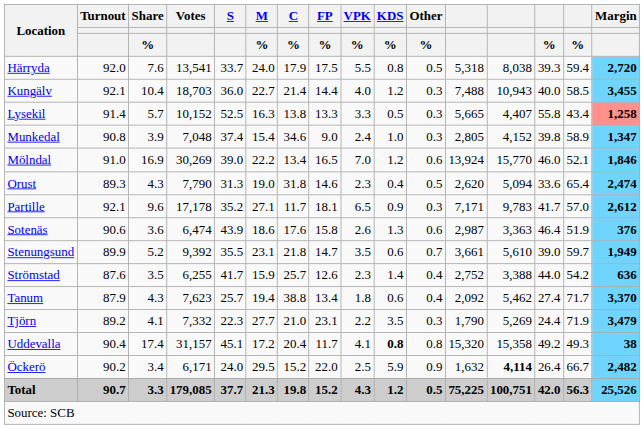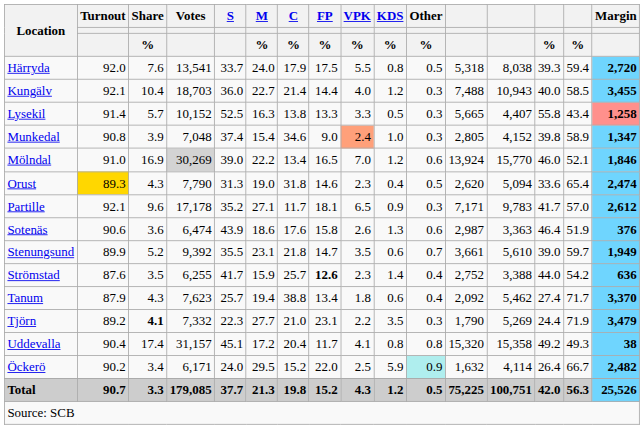(363, 137) no background -> (363, 137) lightsalmon background
(194, 160) no background -> (194, 160) lightgrey background
(114, 183) no background -> (114, 183) gold background
(326, 275) normal -> (326, 275) bold
(156, 321) normal -> (156, 321) bold
(395, 344) bold -> (395, 344) normal
(434, 367) no background -> (434, 367) paleturquoise background
(518, 367) bold -> (518, 367) normal
